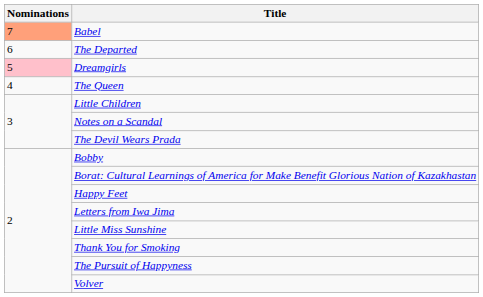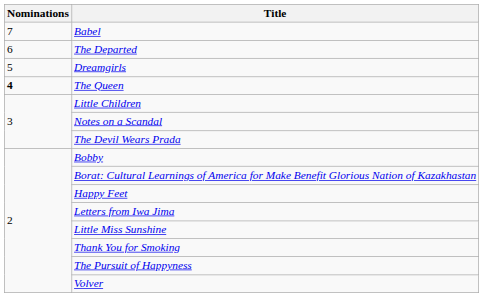(10, 31) lightsalmon background -> (10, 31) no background
(10, 67) pink background -> (10, 67) no background
(10, 85) normal -> (10, 85) bold
